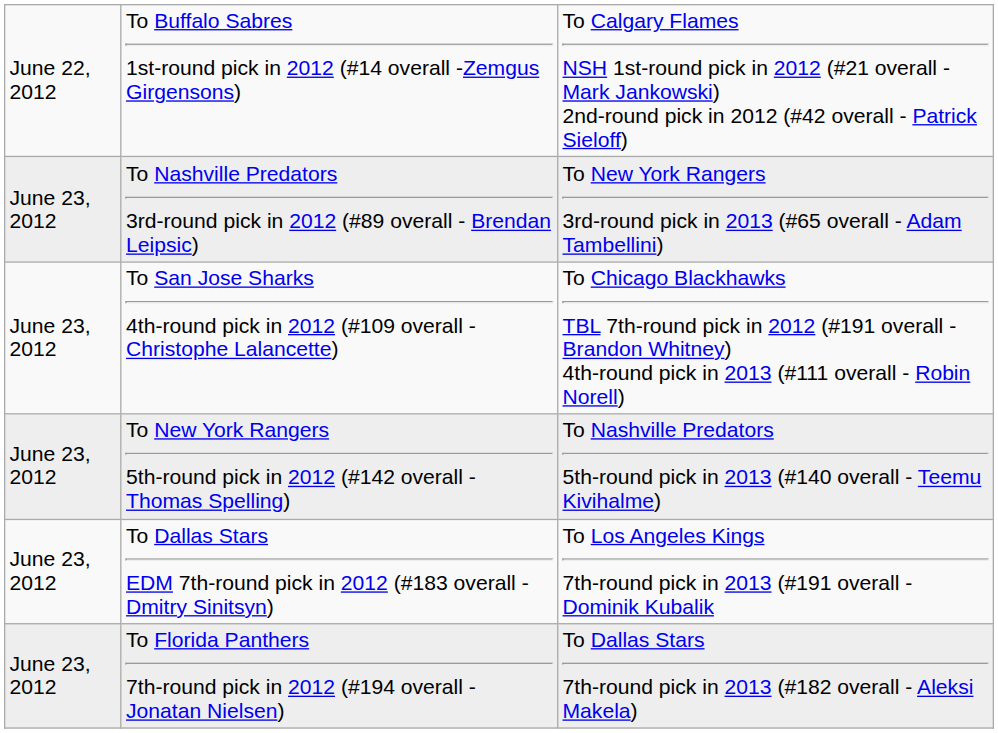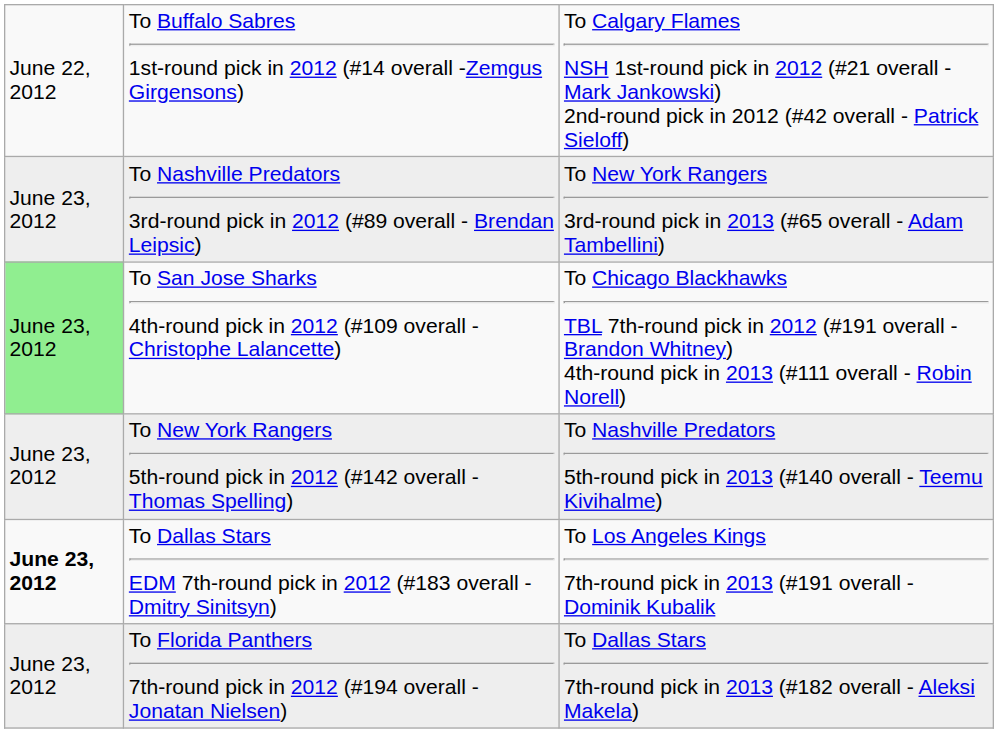(50, 337) no background -> (50, 337) lightgreen background
(50, 571) normal -> (52, 571) bold
